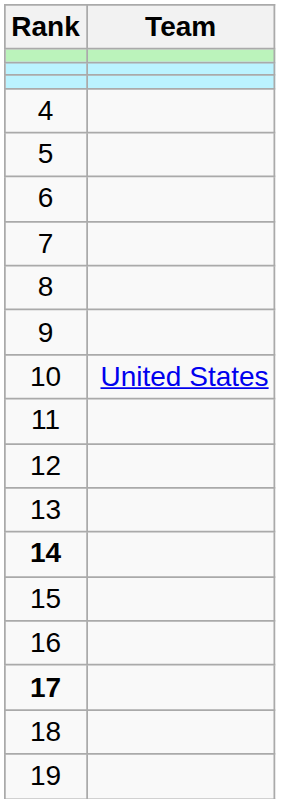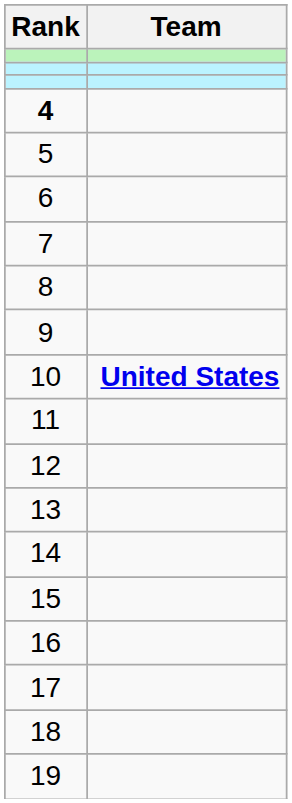(46, 109) normal -> (46, 109) bold
(181, 376) normal -> (186, 376) bold
(46, 553) bold -> (46, 553) normal
(46, 687) bold -> (46, 687) normal
